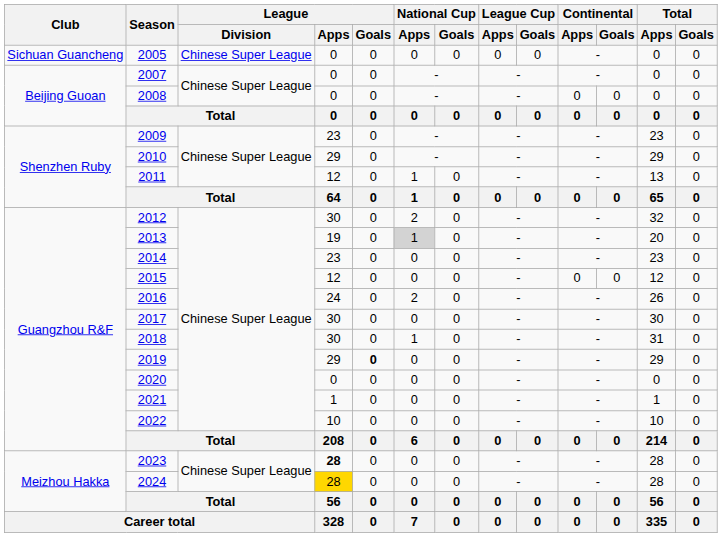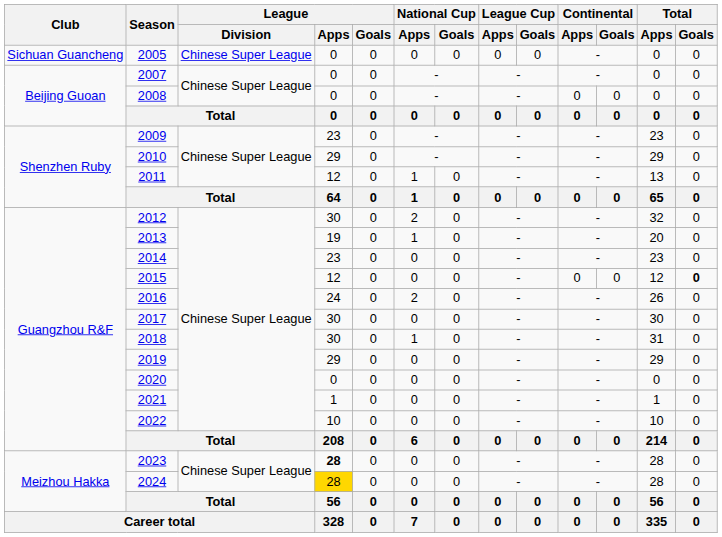(414, 237) lightgrey background -> (414, 237) no background
(696, 278) normal -> (696, 278) bold
(373, 359) bold -> (373, 359) normal
